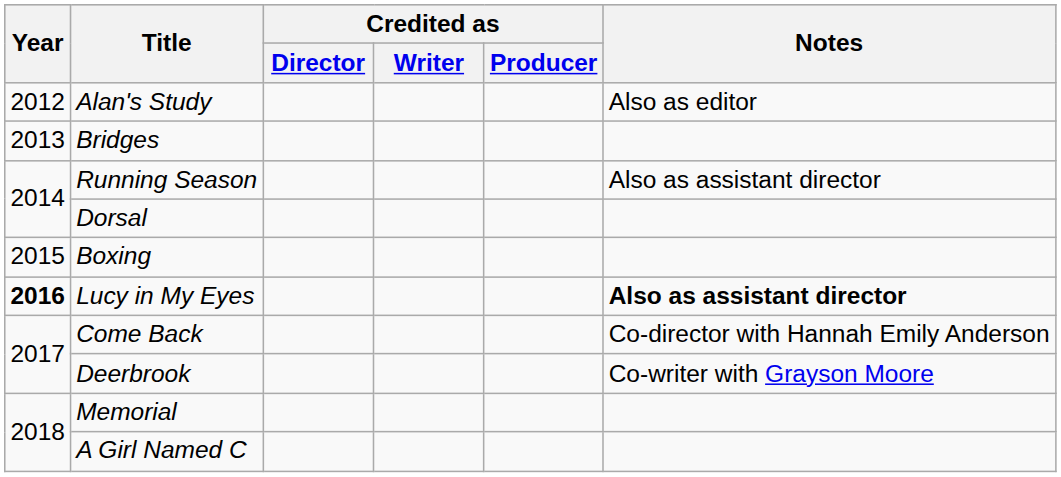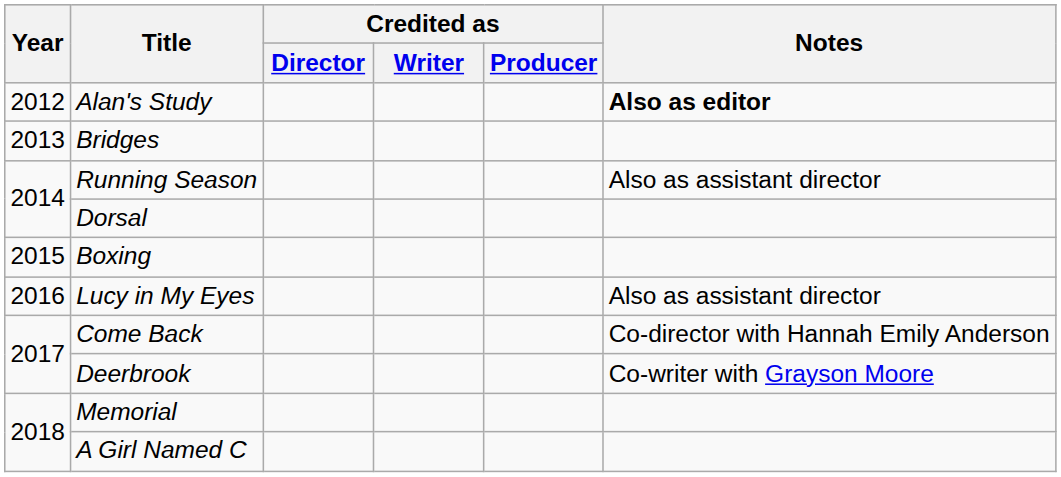(683, 101) normal -> (690, 101) bold
(38, 295) bold -> (38, 295) normal
(758, 295) bold -> (745, 295) normal
